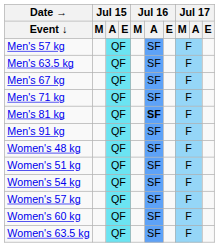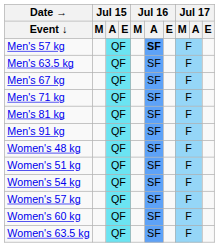(154, 47) normal -> (154, 47) bold
(154, 115) bold -> (154, 115) normal
